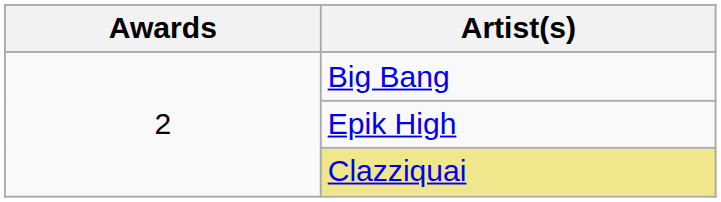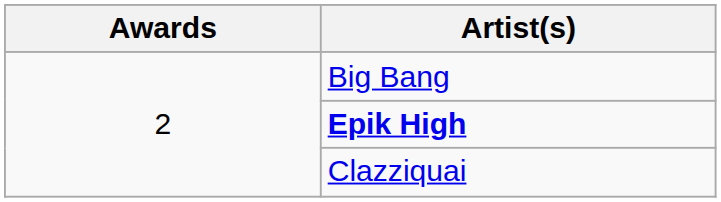(392, 123) normal -> (397, 123) bold
(397, 171) khaki background -> (397, 171) no background
